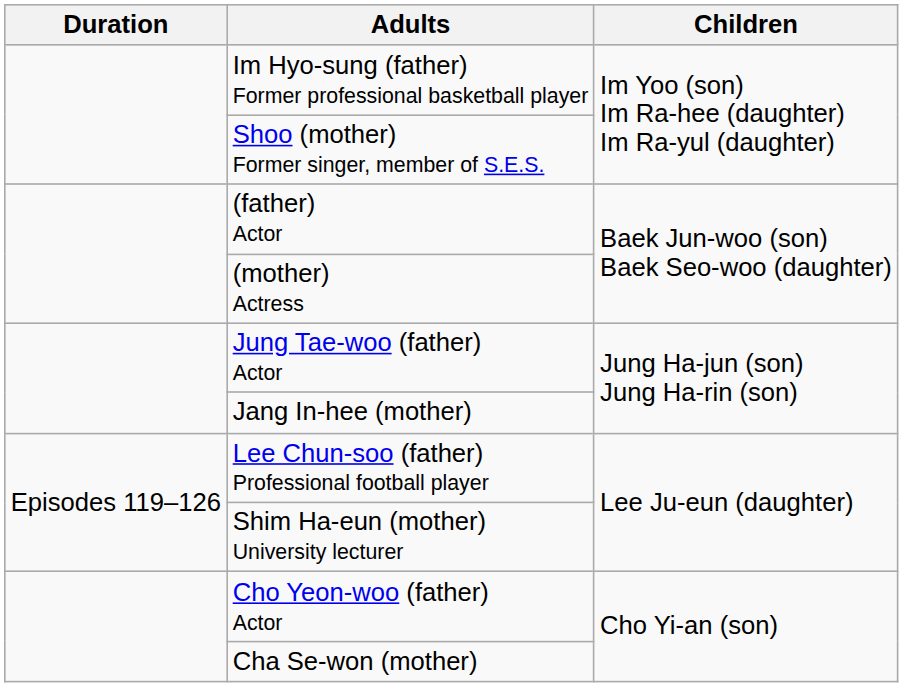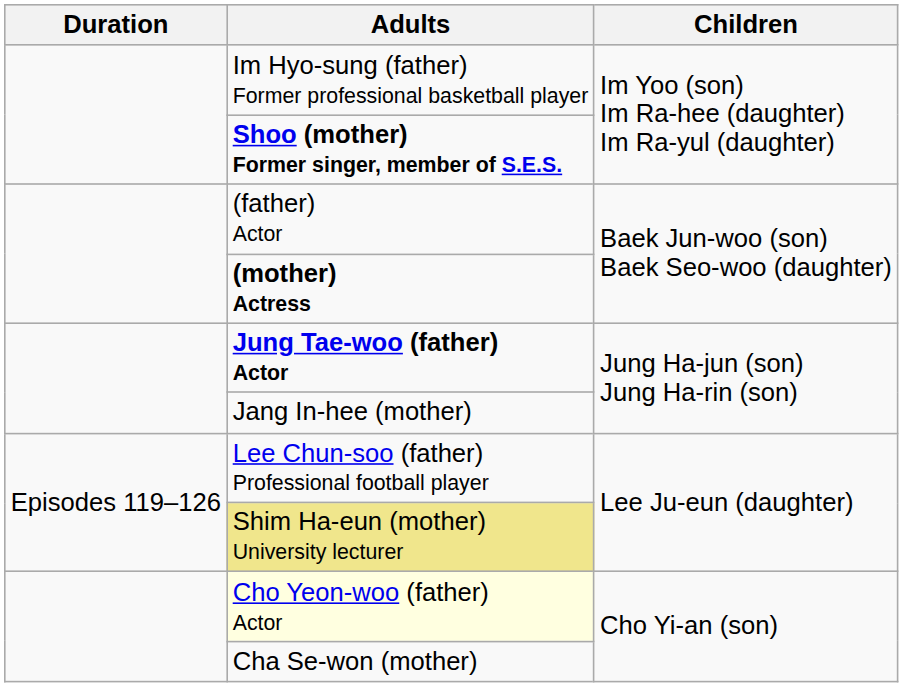(389, 149) normal -> (397, 149) bold
(281, 288) normal -> (285, 288) bold
(357, 357) normal -> (365, 357) bold
(359, 536) no background -> (359, 536) khaki background
(361, 606) no background -> (361, 606) lightyellow background
